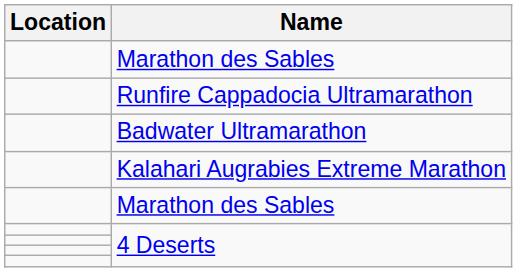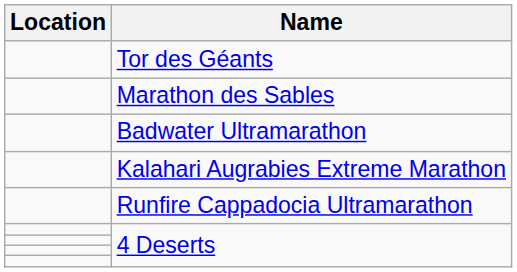(226, 59) Marathon des Sables -> (195, 59) Tor des Géants
(295, 95) Runfire Cappadocia Ultramarathon -> (226, 95) Marathon des Sables
(226, 205) Marathon des Sables -> (295, 205) Runfire Cappadocia Ultramarathon
